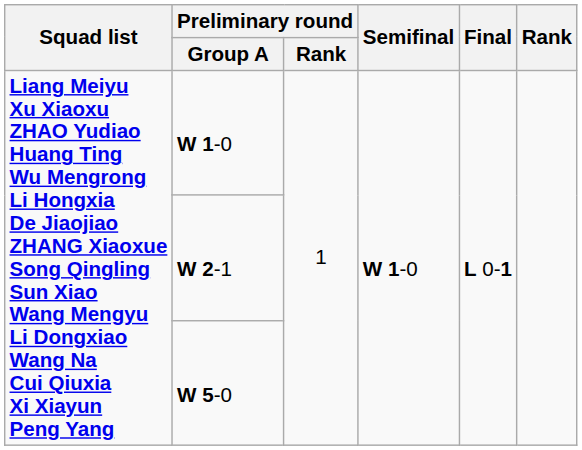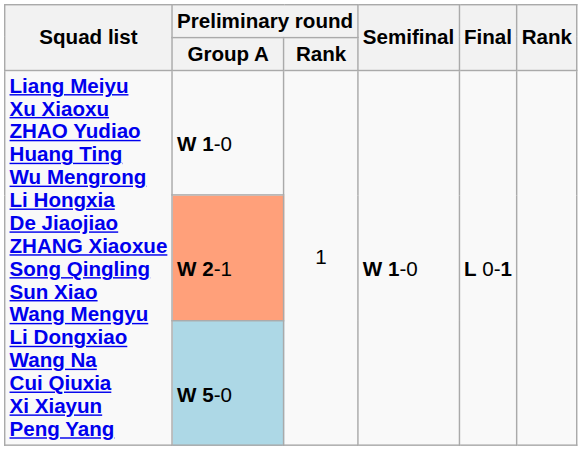(204, 269) no background -> (204, 269) lightsalmon background
(204, 395) no background -> (204, 395) lightblue background
